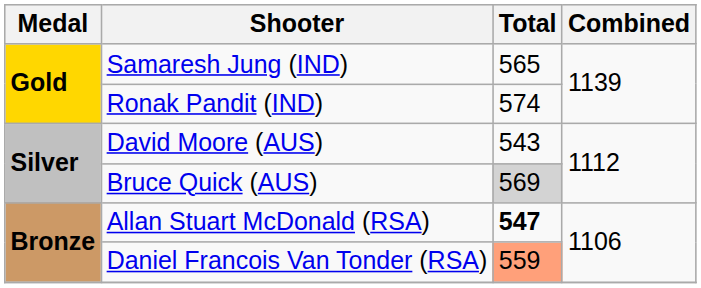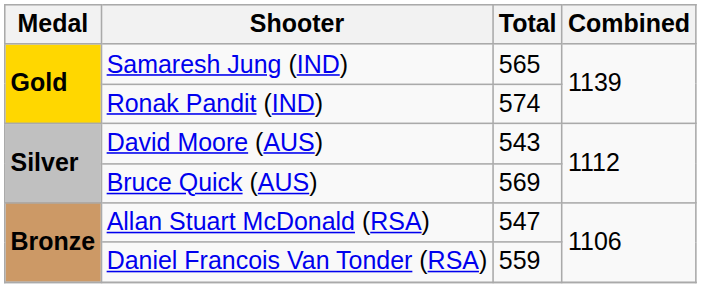(520, 182) lightgrey background -> (520, 182) no background
(520, 222) bold -> (520, 222) normal
(520, 261) lightsalmon background -> (520, 261) no background
